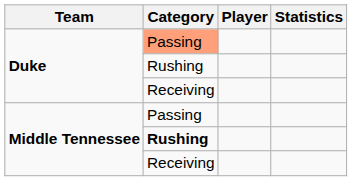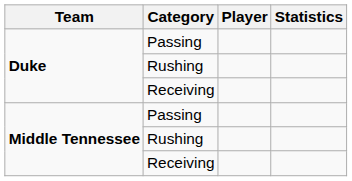(174, 41) lightsalmon background -> (174, 41) no background
(178, 138) bold -> (175, 138) normal
